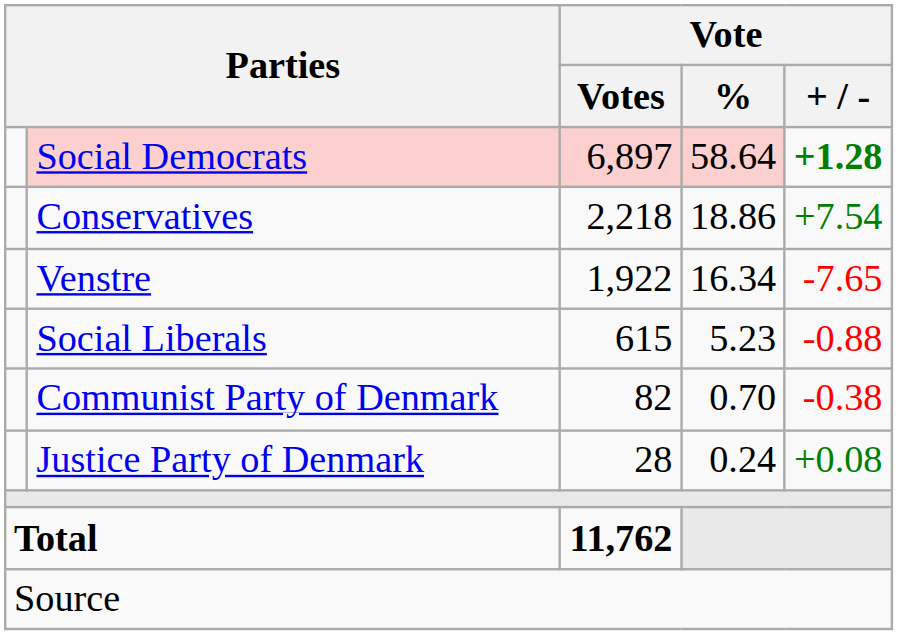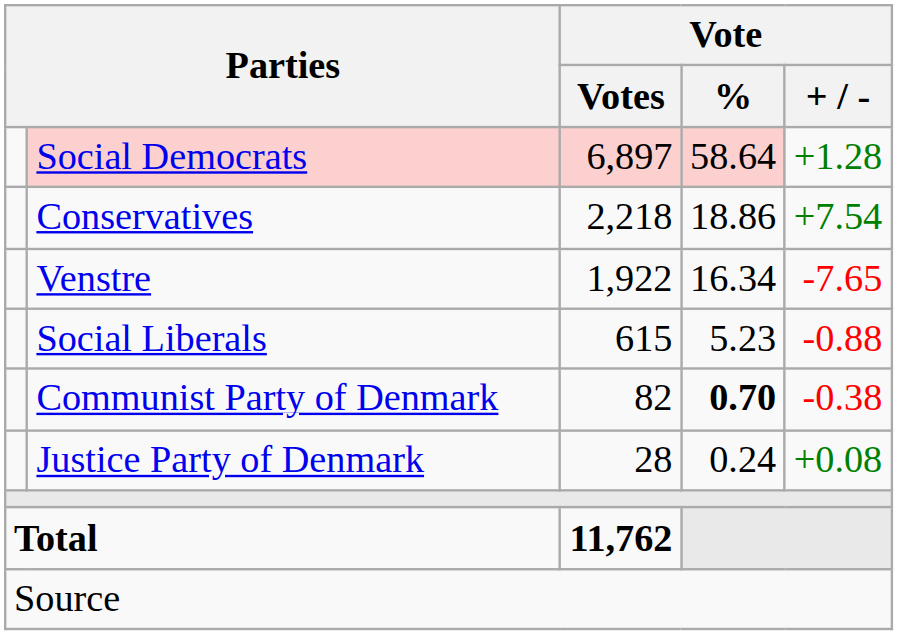(838, 156) bold -> (838, 156) normal
(743, 398) normal -> (743, 398) bold
